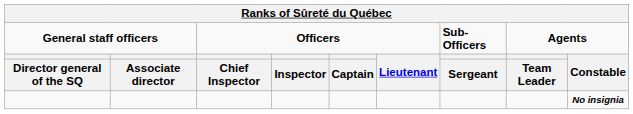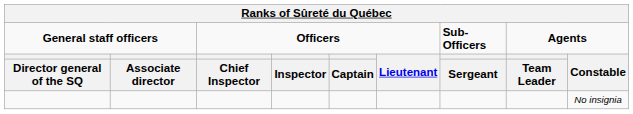(598, 99) bold -> (598, 100) normal
